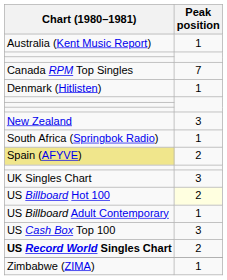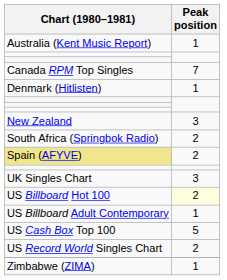(198, 138) 1 -> (195, 138) 2
(198, 231) 3 -> (195, 231) 5
(89, 248) bold -> (85, 248) normal
